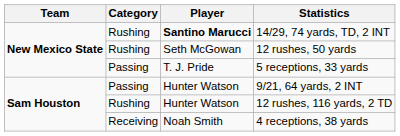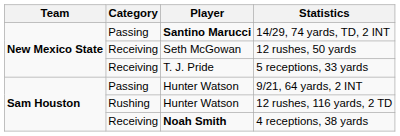(129, 31) Rushing -> (128, 31) Passing
(129, 49) Rushing -> (133, 49) Receiving
(128, 67) Passing -> (133, 67) Receiving
(193, 121) normal -> (195, 121) bold
